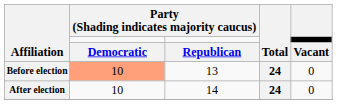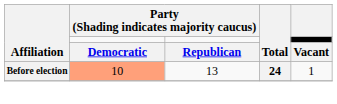(311, 71) 0 -> (311, 71) 1
- row: (37, 90)
